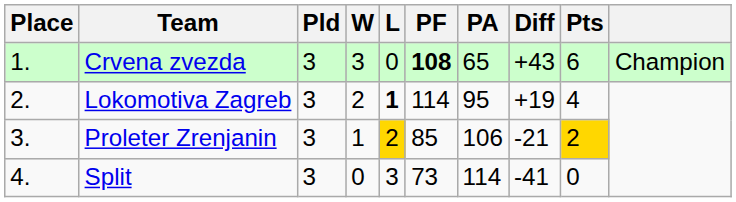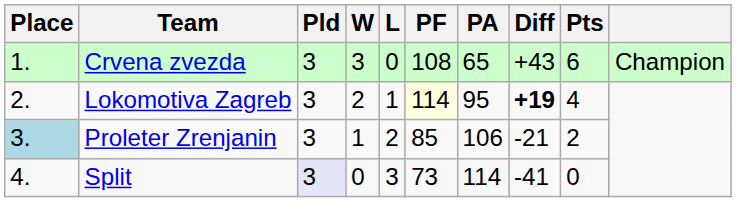(431, 61) bold -> (431, 61) normal
(392, 100) bold -> (392, 100) normal
(430, 100) no background -> (430, 100) lightyellow background
(535, 100) normal -> (535, 100) bold
(20, 138) no background -> (20, 138) lightblue background
(392, 138) gold background -> (392, 138) no background
(573, 138) gold background -> (573, 138) no background
(309, 176) no background -> (309, 176) lavender background
